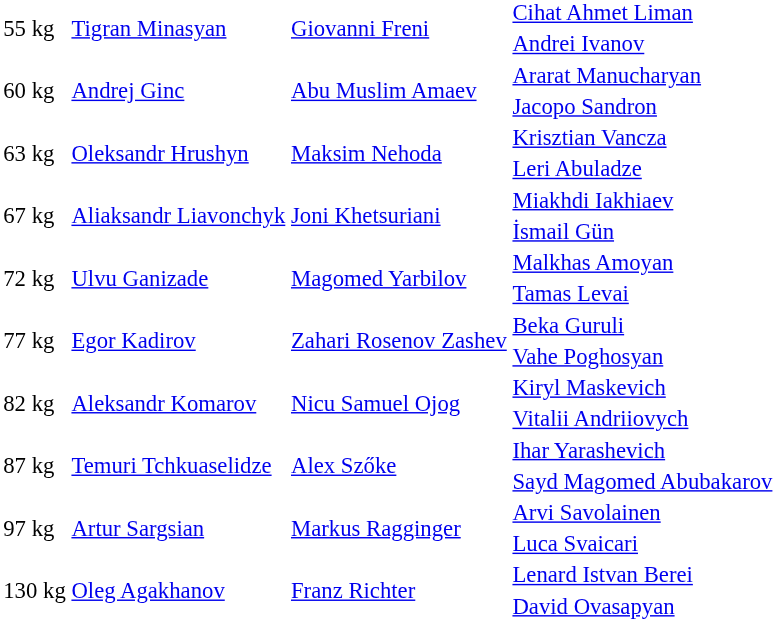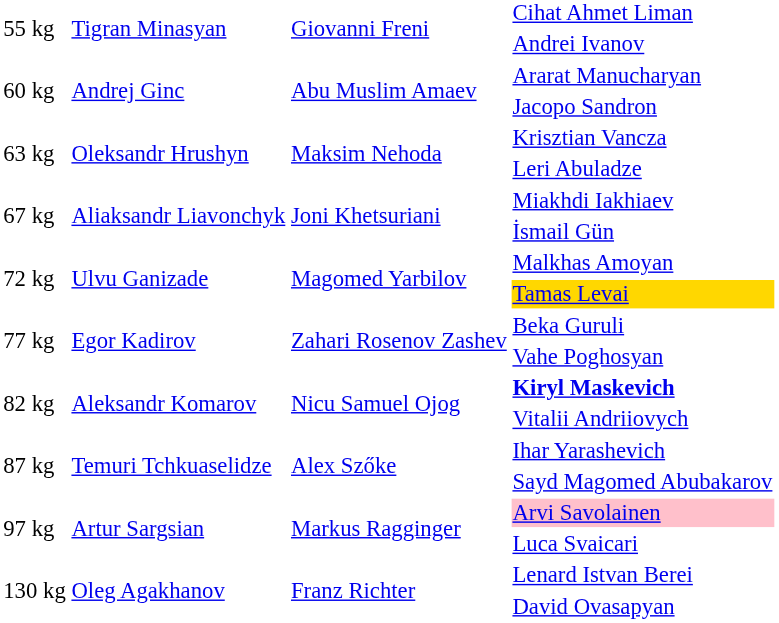(571, 293) no background -> (571, 293) gold background
(589, 387) normal -> (594, 387) bold
(587, 512) no background -> (587, 512) pink background
